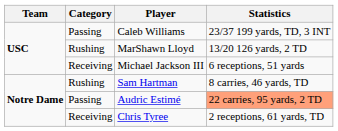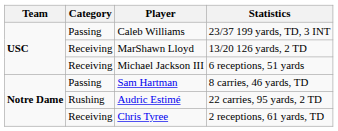(86, 48) Rushing -> (90, 48) Receiving
(86, 83) Rushing -> (85, 83) Passing
(85, 100) Passing -> (86, 100) Rushing
(265, 100) lightsalmon background -> (265, 100) no background
